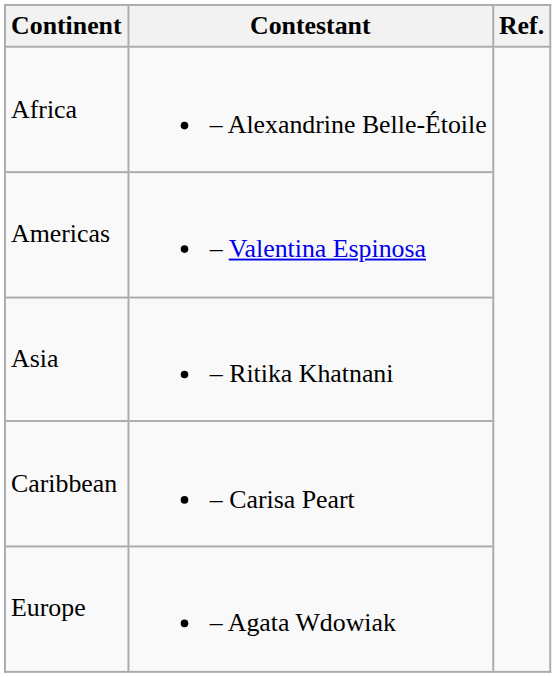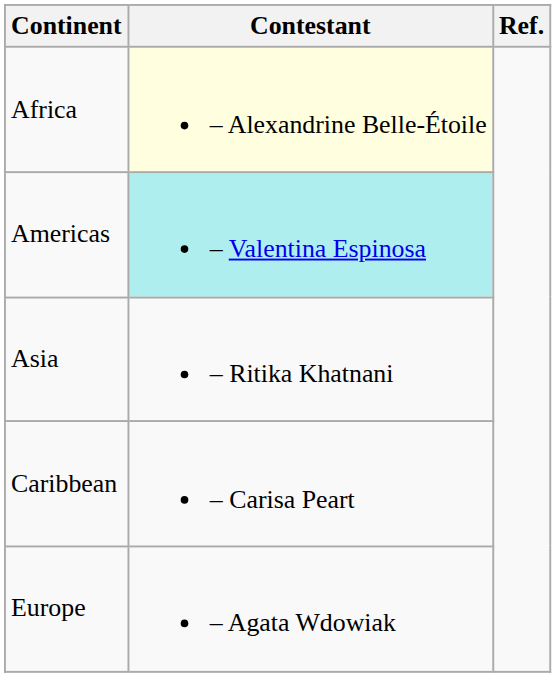(310, 125) no background -> (310, 125) lightyellow background
(310, 249) no background -> (310, 249) paleturquoise background
